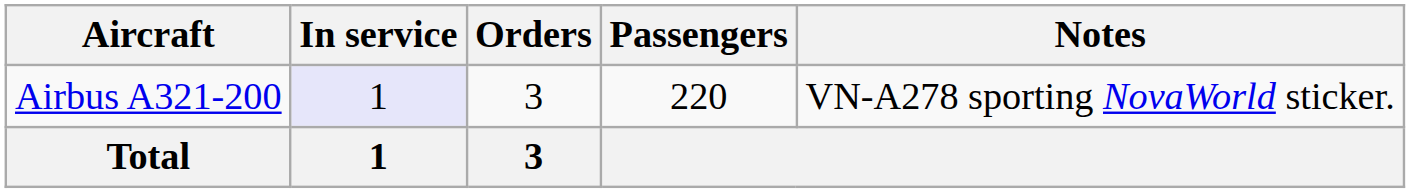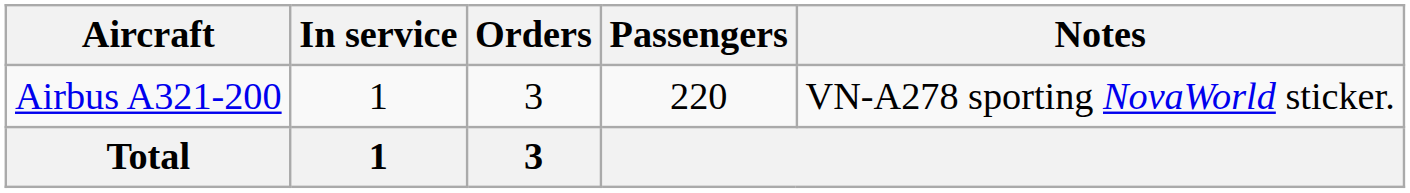(378, 95) lavender background -> (378, 95) no background
